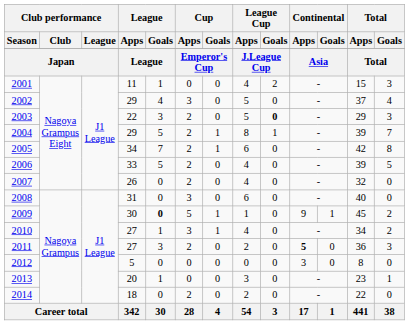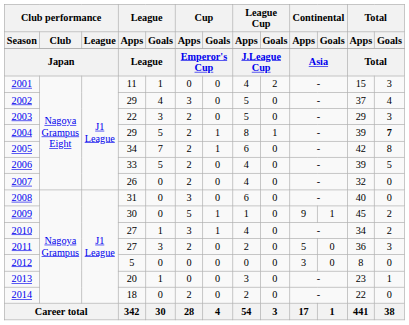(275, 116) bold -> (275, 116) normal
(389, 133) normal -> (389, 133) bold
(160, 214) bold -> (160, 214) normal
(304, 246) bold -> (304, 246) normal
